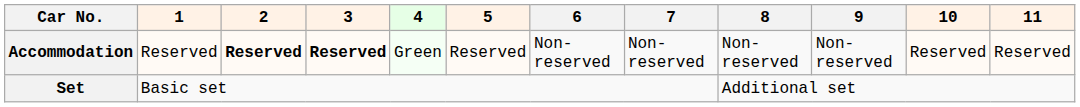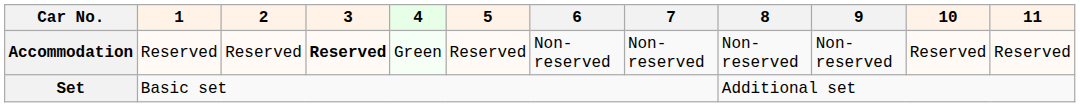(264, 53) bold -> (264, 53) normal
